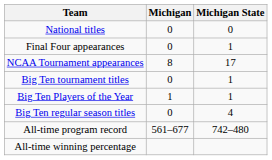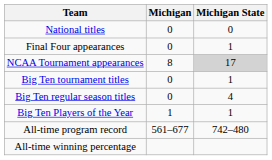(230, 63) no background -> (230, 63) lightgrey background
rows swapped: (75, 113) <-> (75, 96)
